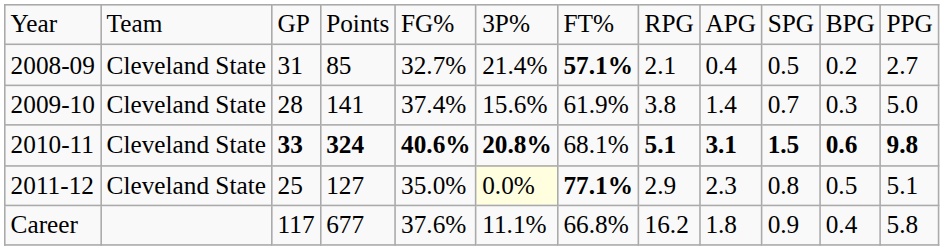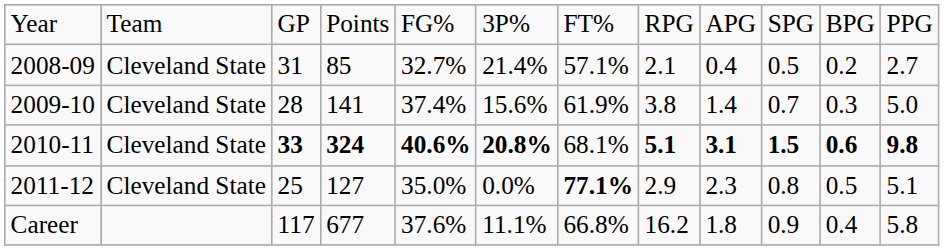(598, 64) bold -> (596, 64) normal
(509, 184) lightyellow background -> (509, 184) no background
